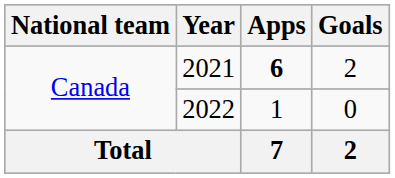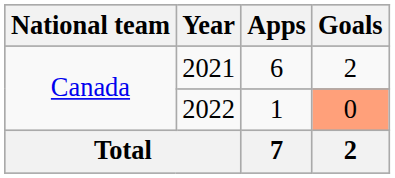(277, 67) bold -> (277, 67) normal
(350, 109) no background -> (350, 109) lightsalmon background
